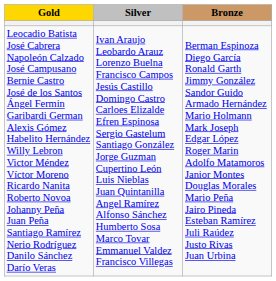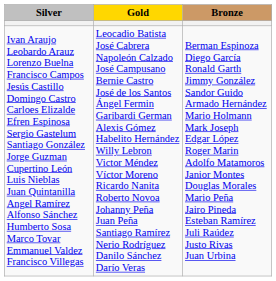columns swapped: (49, 23) <-> (138, 23)
